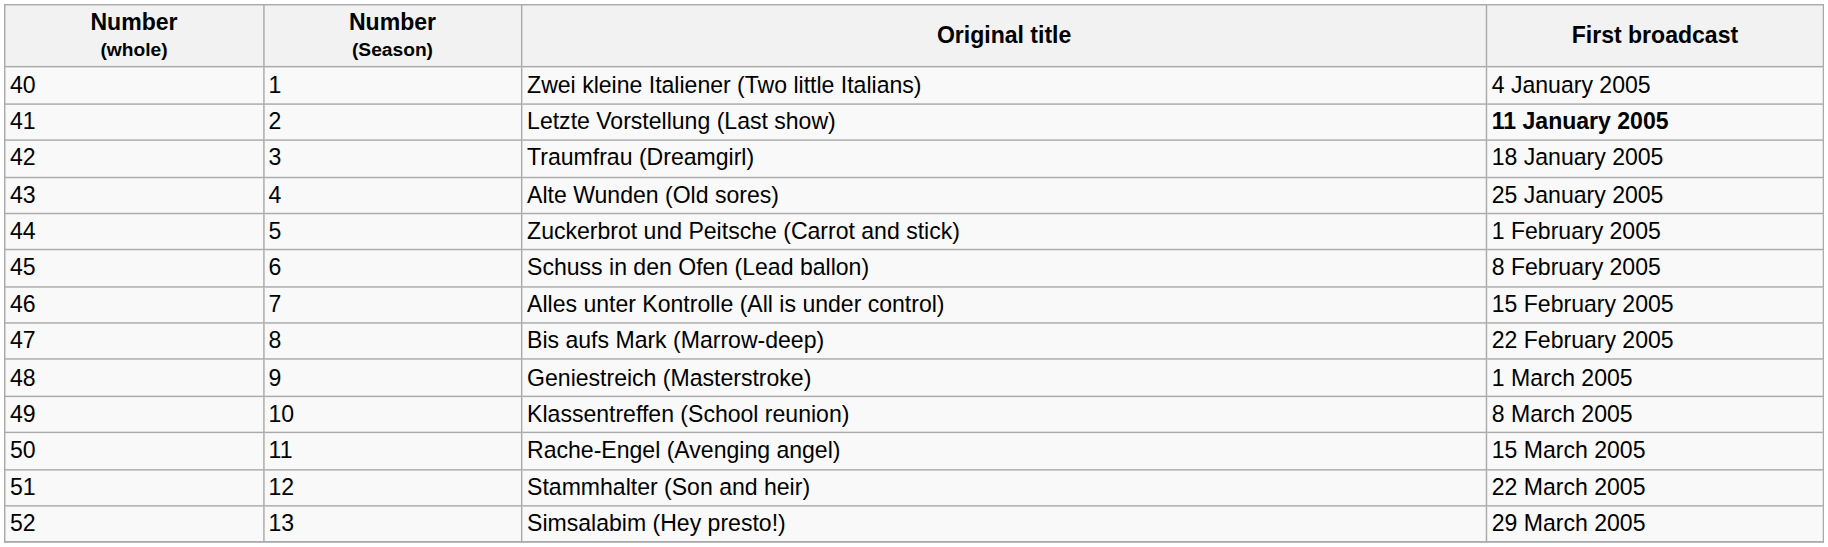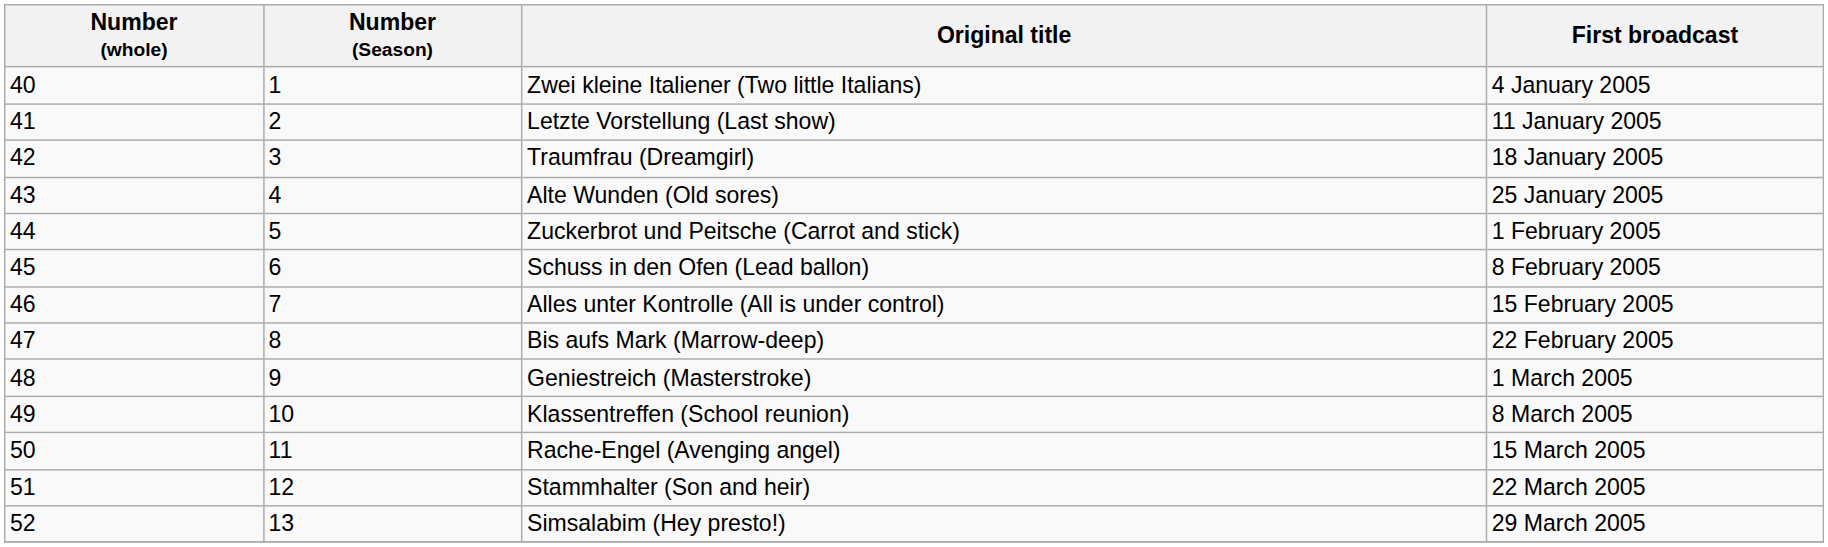(1580, 121) bold -> (1577, 121) normal
